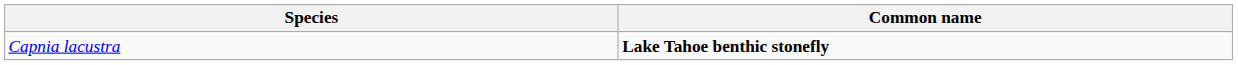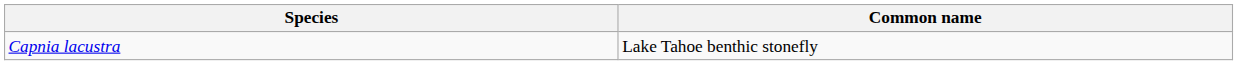(726, 45) bold -> (720, 45) normal
